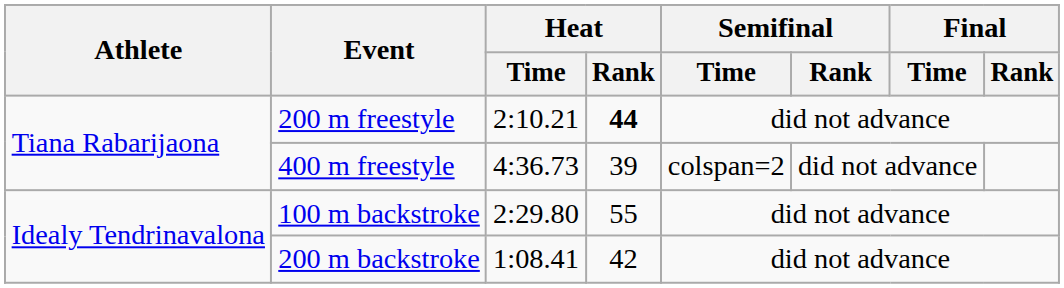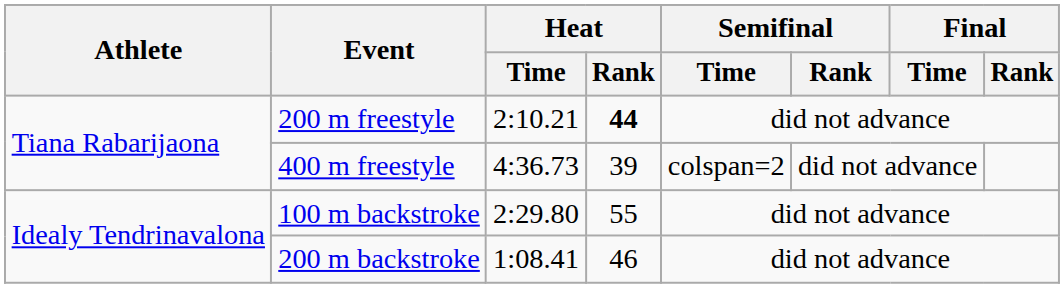(623, 259) 42 -> (623, 259) 46
